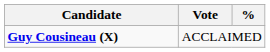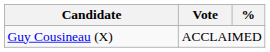(63, 36) bold -> (60, 36) normal
